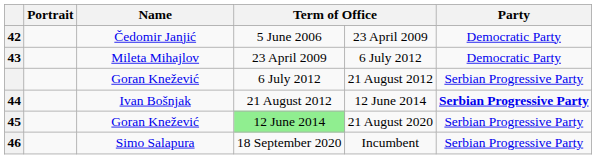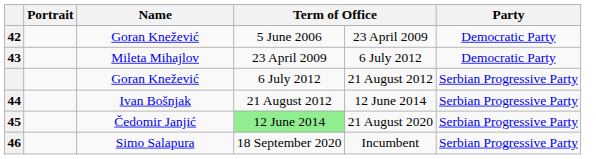(155, 36) Čedomir Janjić -> (155, 36) Goran Knežević
(514, 100) bold -> (508, 100) normal
(155, 121) Goran Knežević -> (155, 121) Čedomir Janjić
